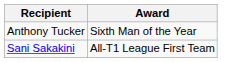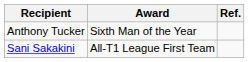+ column: (231, 13)
